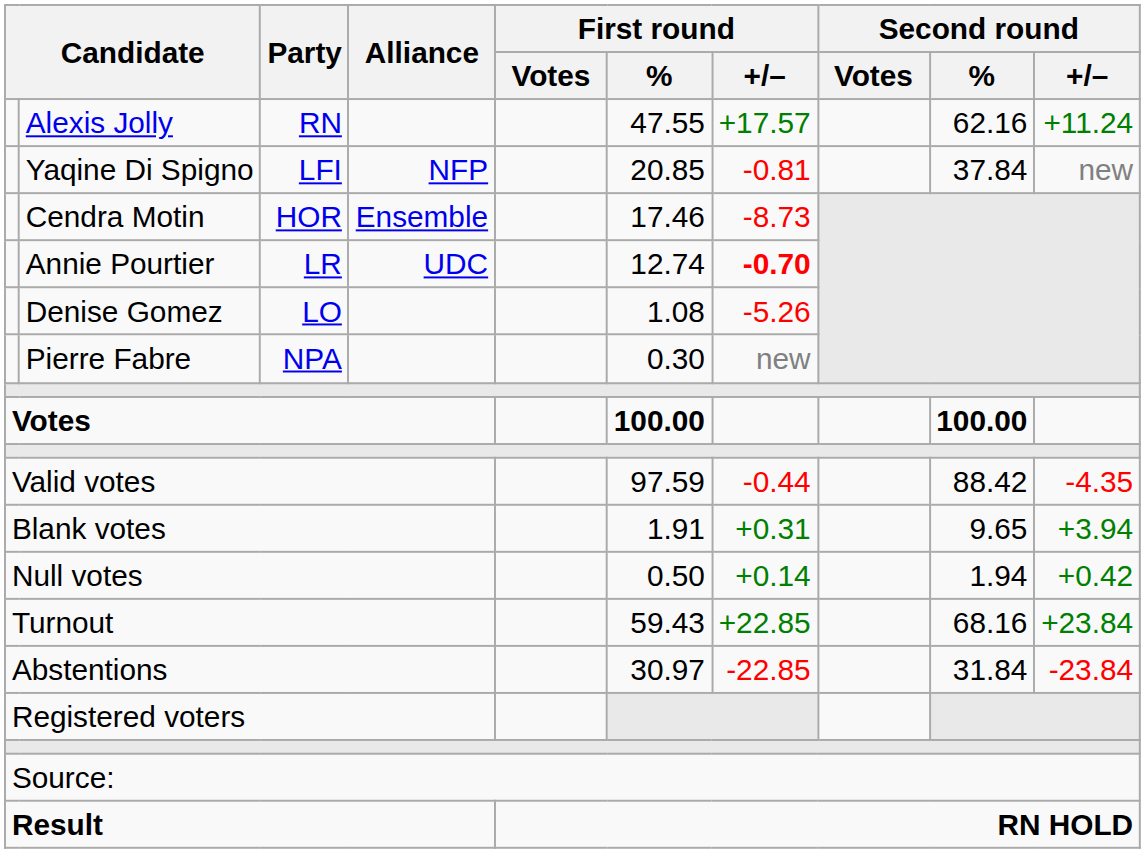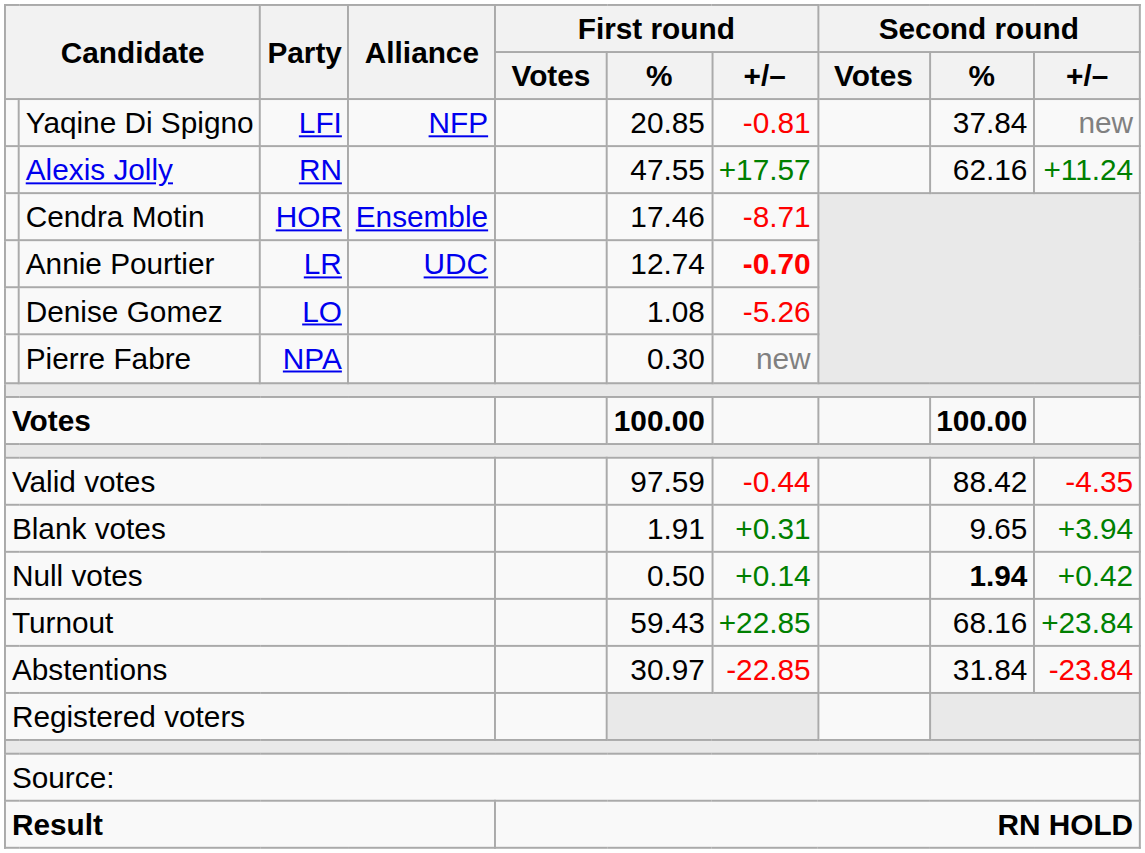rows swapped: (99, 123) <-> (140, 170)
(777, 217) -8.73 -> (777, 217) -8.71
(998, 575) normal -> (998, 575) bold
